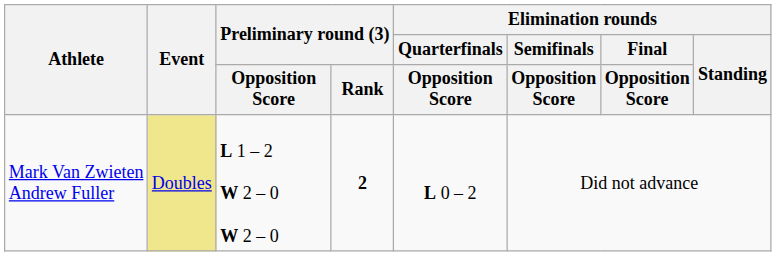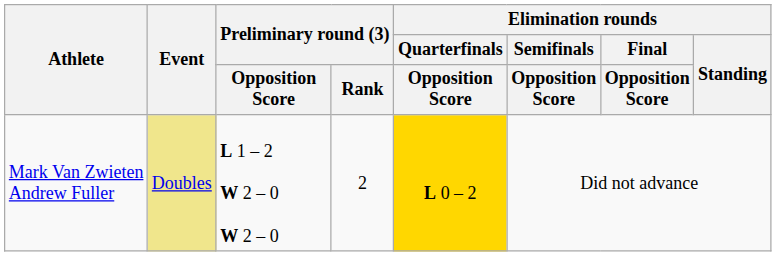(363, 183) bold -> (363, 183) normal
(450, 193) no background -> (450, 193) gold background
